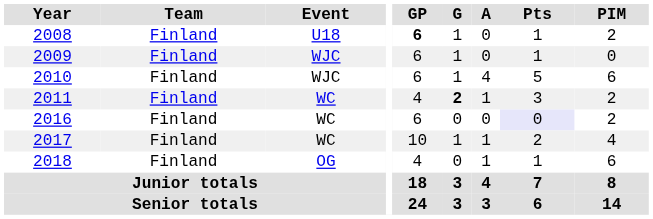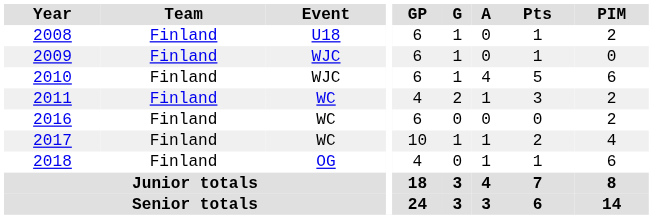(417, 36) bold -> (417, 36) normal
(457, 99) bold -> (457, 99) normal
(537, 120) lavender background -> (537, 120) no background
